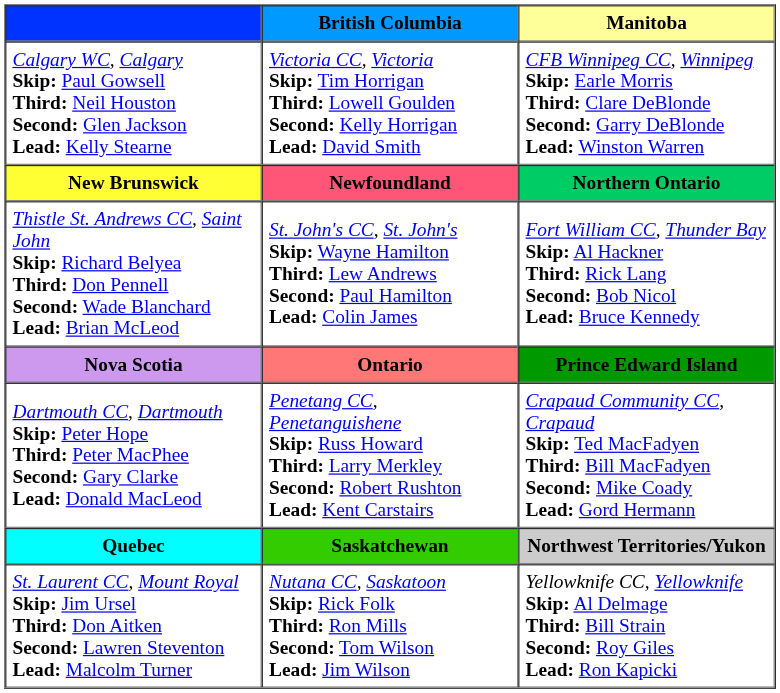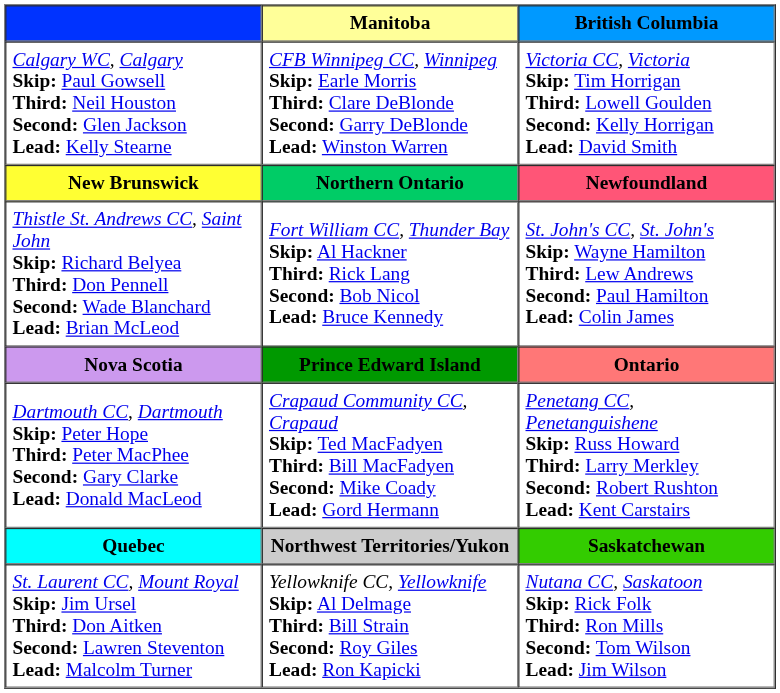columns swapped: (390, 23) <-> (647, 23)
